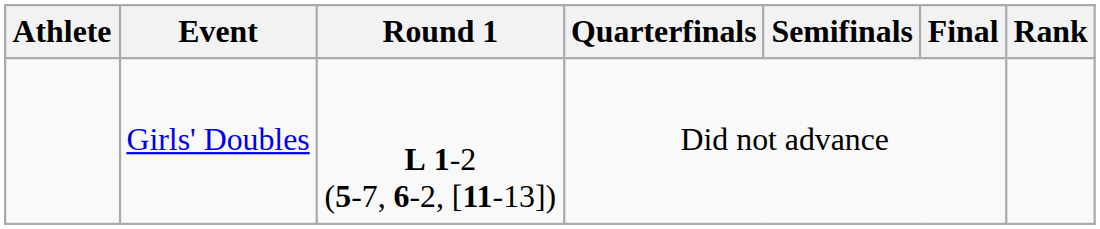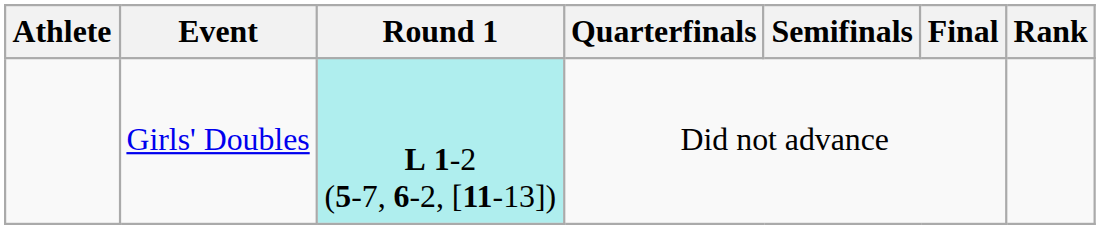(440, 177) no background -> (440, 177) paleturquoise background
